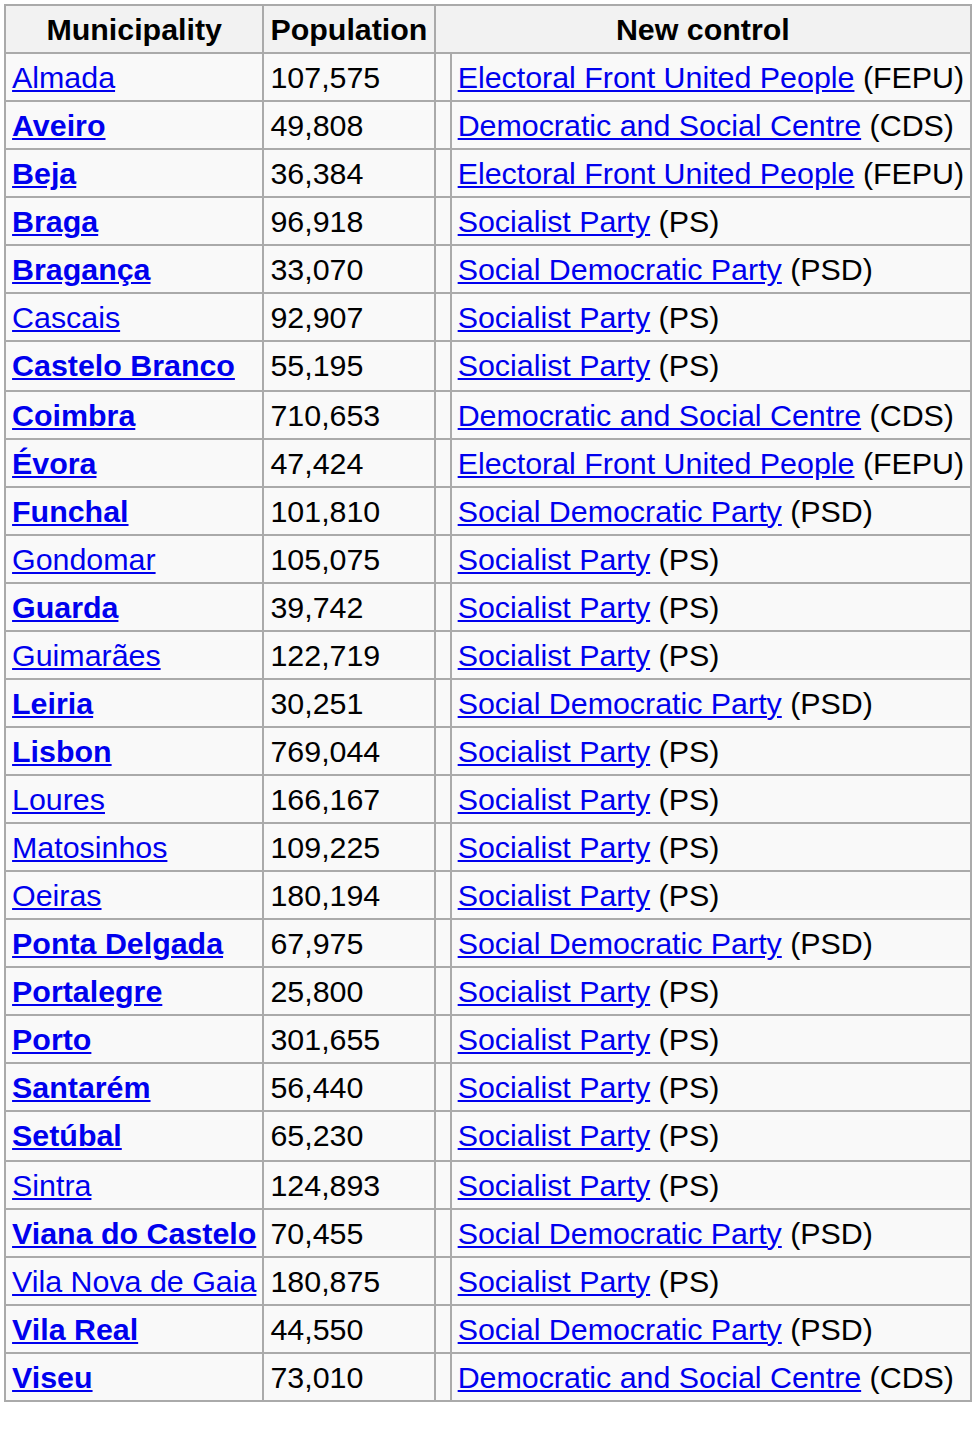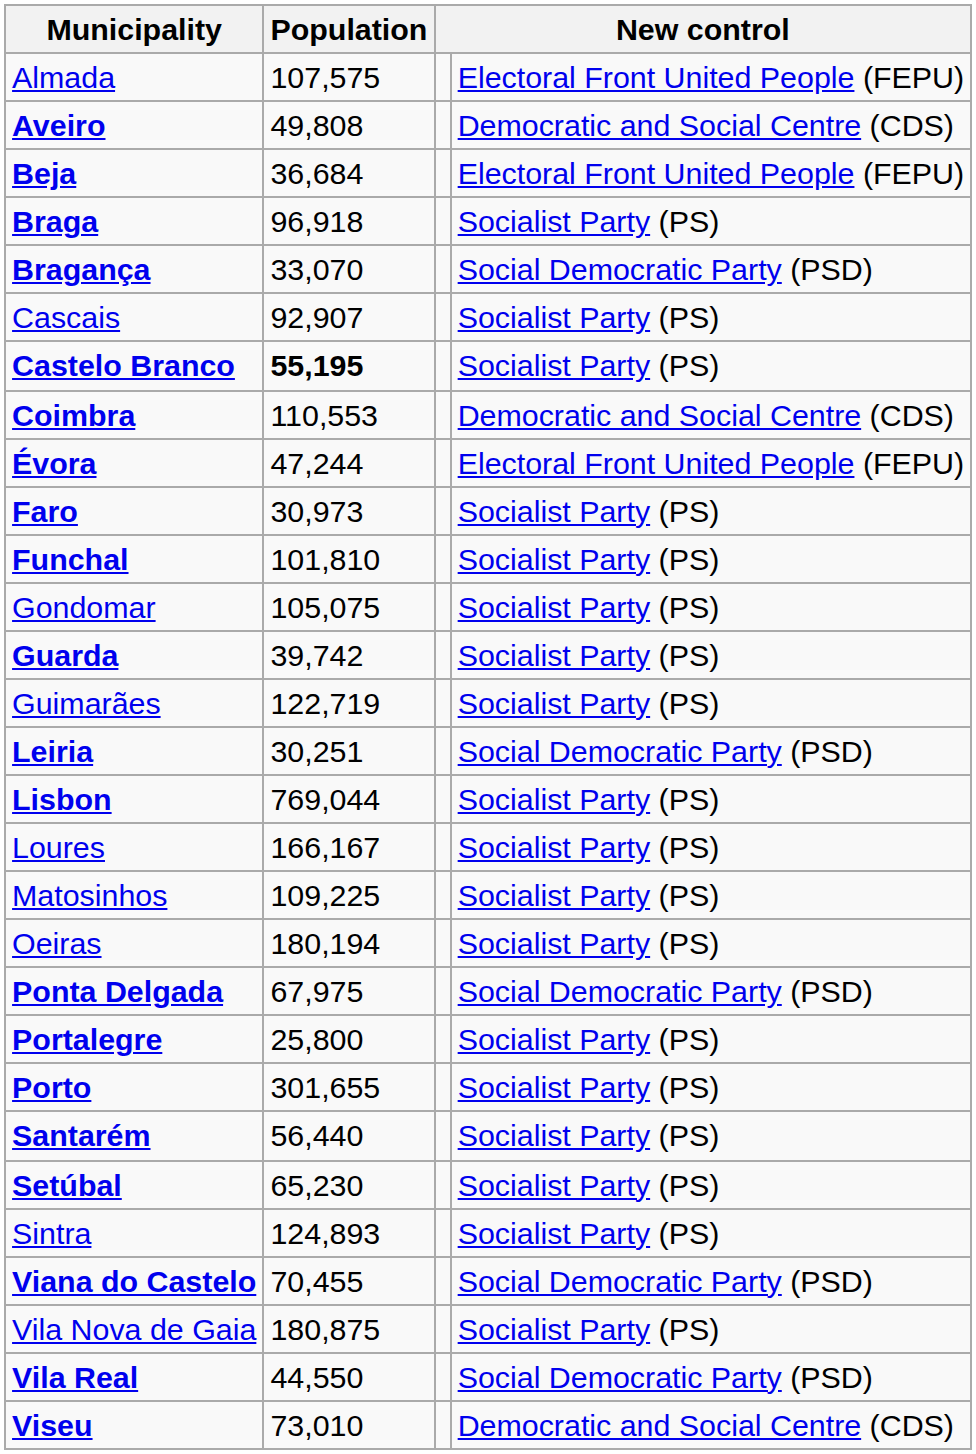(317, 174) 36,384 -> (317, 174) 36,684
(317, 366) normal -> (317, 366) bold
(325, 414) 710,653 -> (324, 414) 110,553
(317, 462) 47,424 -> (317, 462) 47,244
+ row: (45, 510)
(665, 510) Social Democratic Party (PSD) -> (588, 559) Socialist Party (PS)
